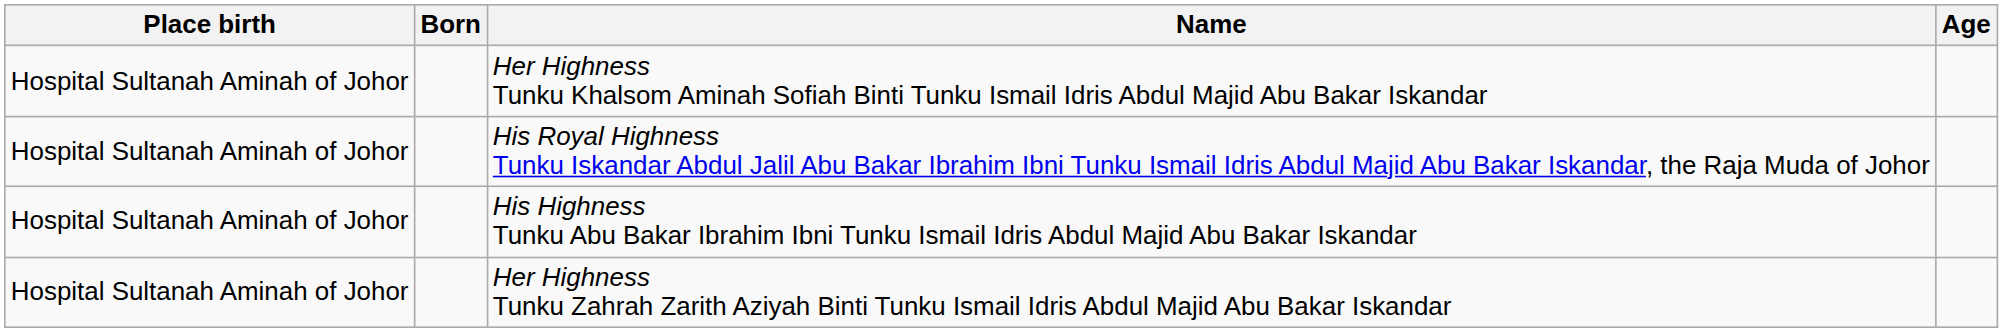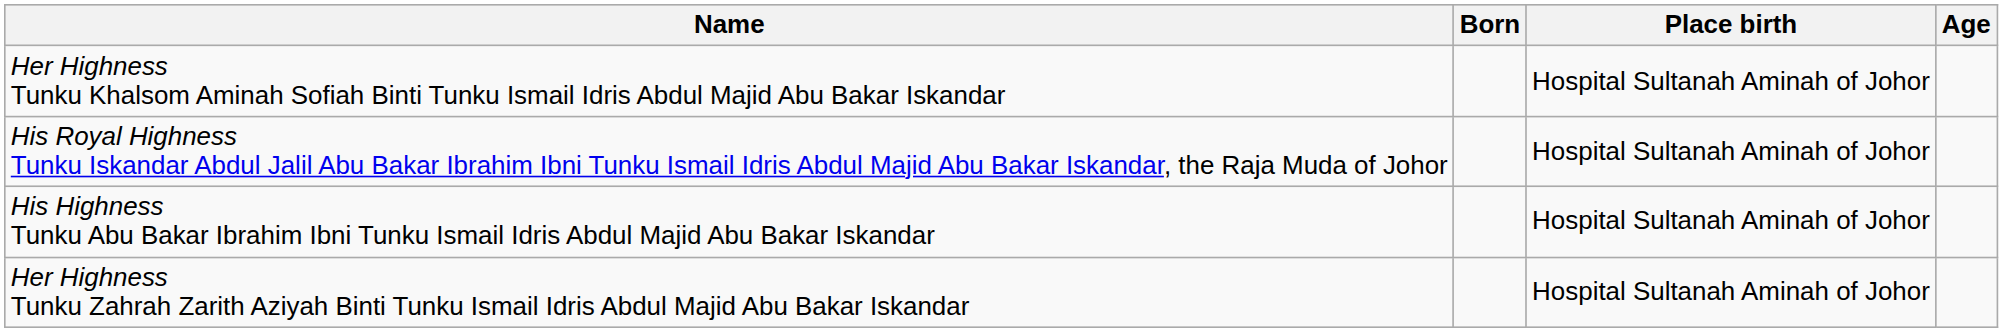columns swapped: (1211, 25) <-> (210, 25)
